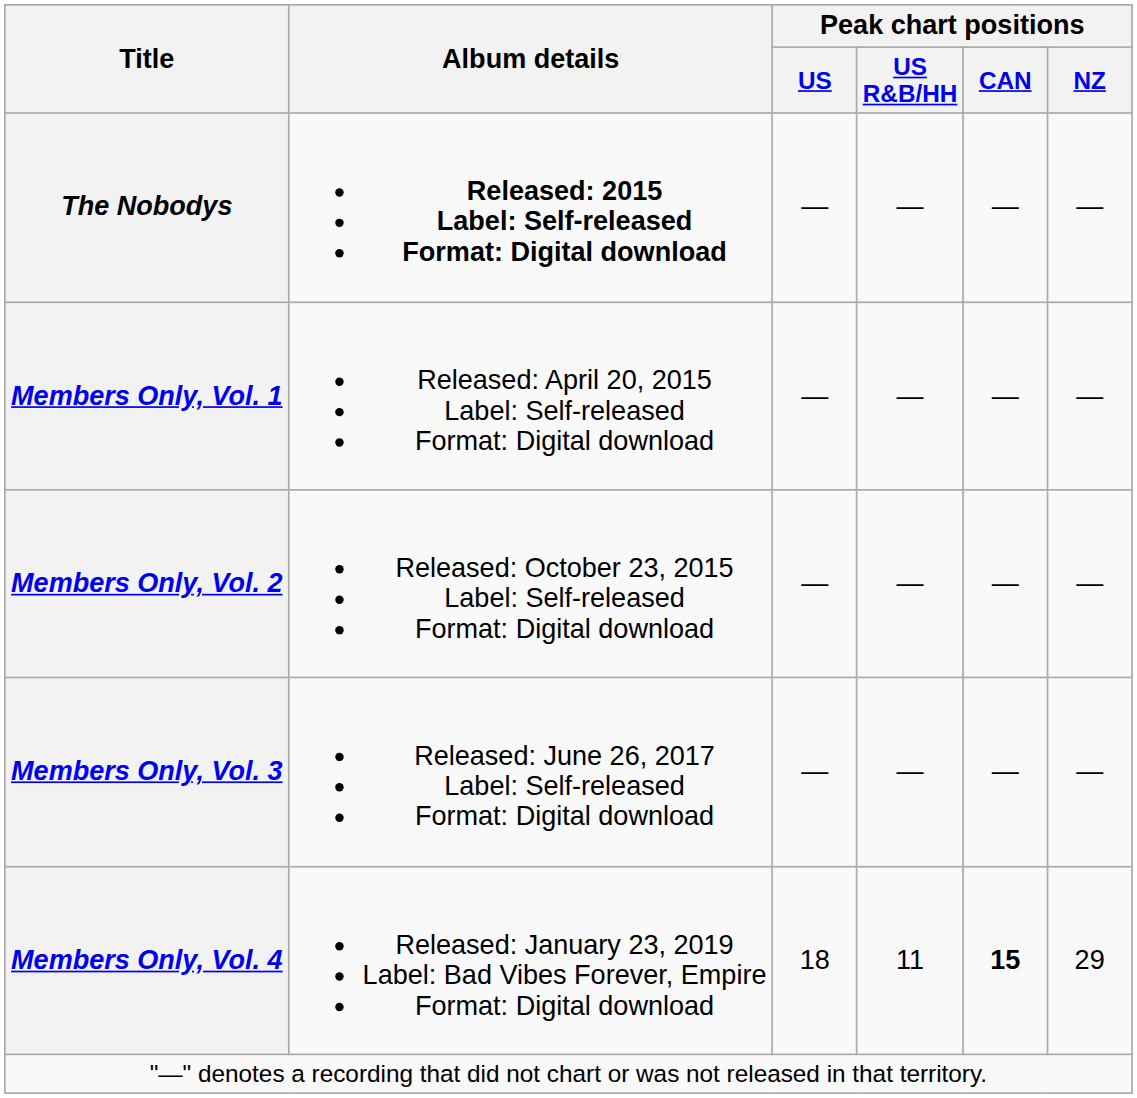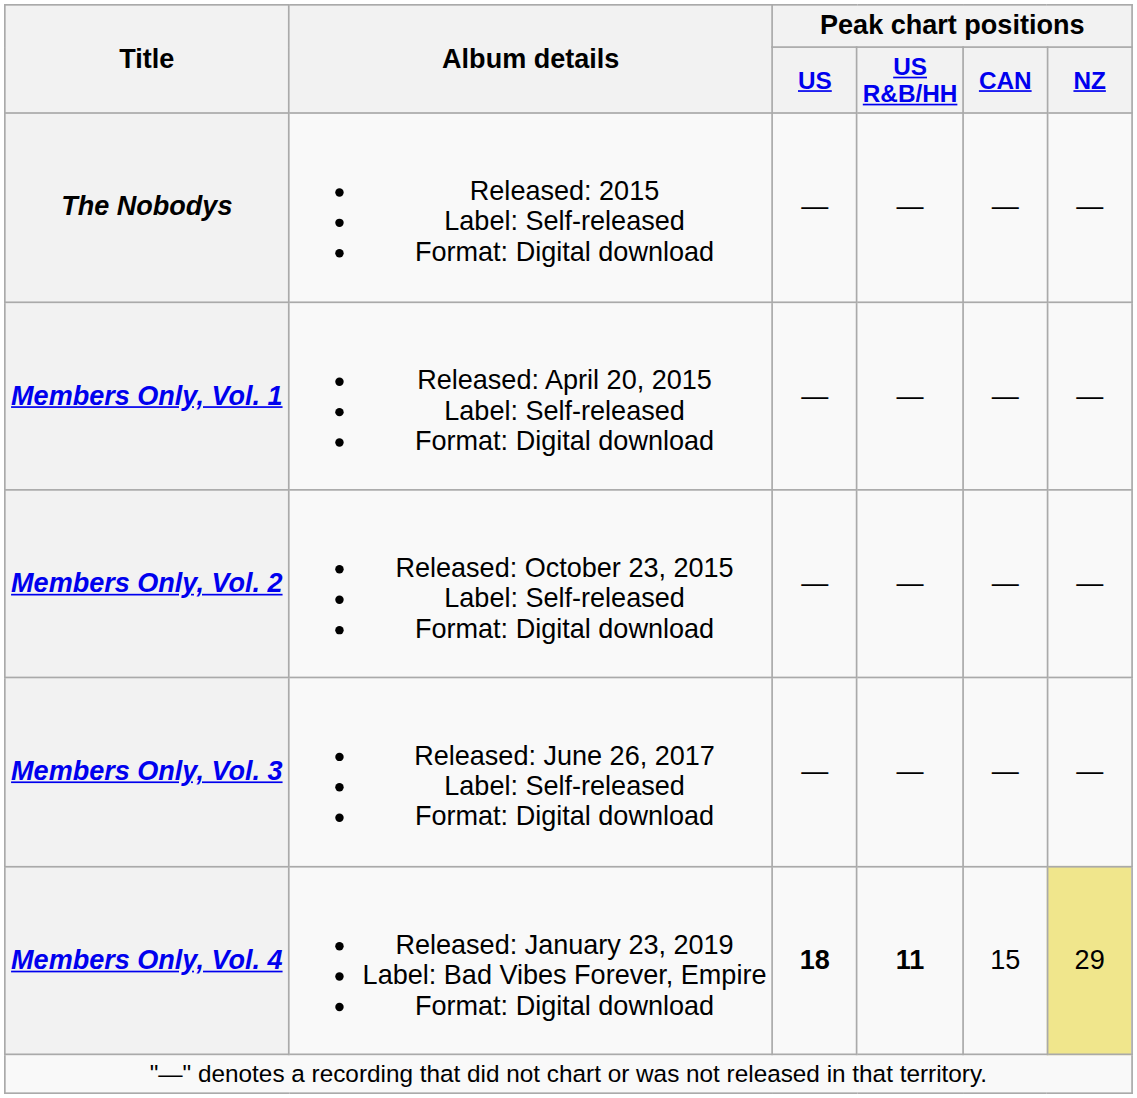(531, 223) bold -> (531, 223) normal
(815, 959) normal -> (815, 959) bold
(910, 959) normal -> (910, 959) bold
(1005, 959) bold -> (1005, 959) normal
(1090, 959) no background -> (1090, 959) khaki background
